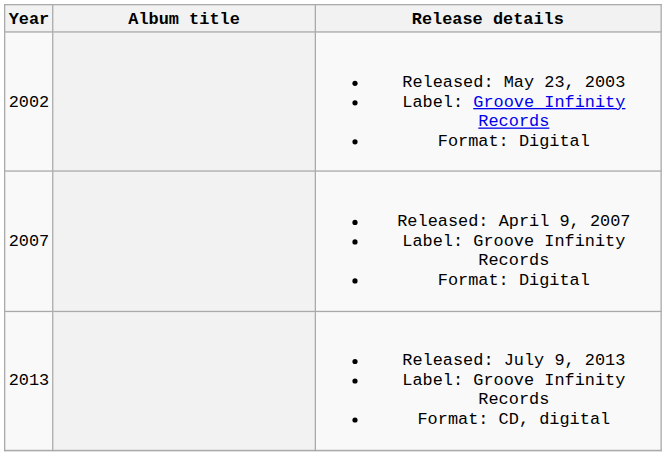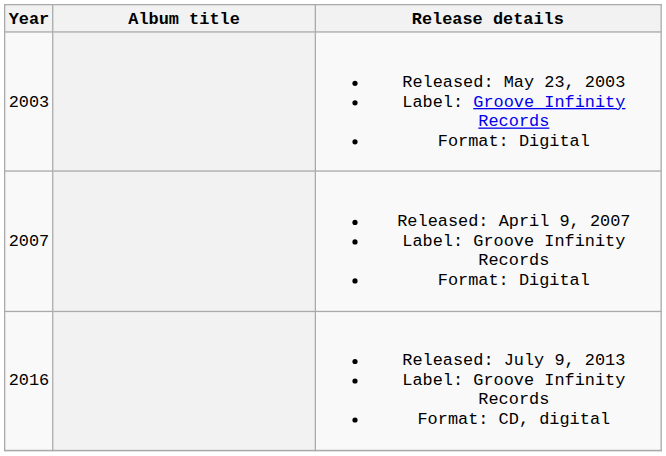(29, 102) 2002 -> (29, 102) 2003
(29, 381) 2013 -> (29, 381) 2016
